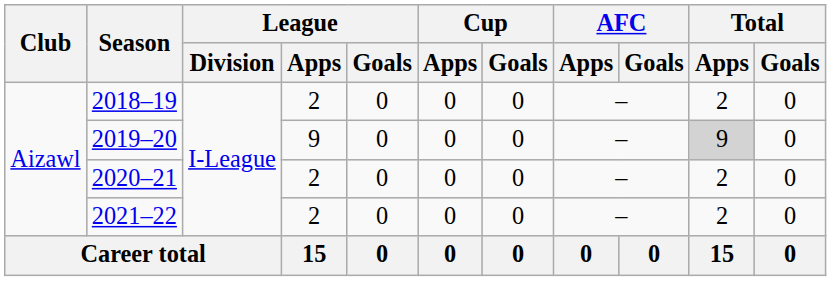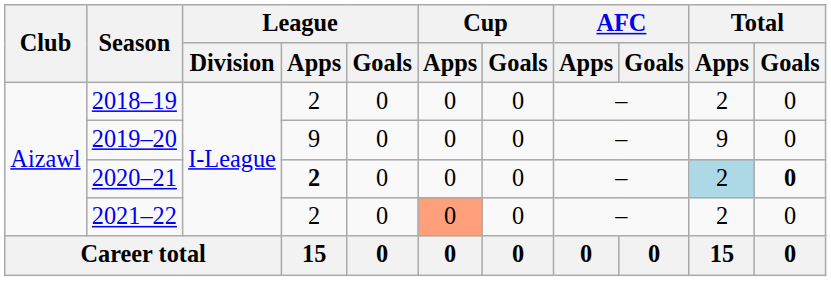(722, 139) lightgrey background -> (722, 139) no background
(314, 178) normal -> (314, 178) bold
(722, 178) no background -> (722, 178) lightblue background
(790, 178) normal -> (790, 178) bold
(450, 216) no background -> (450, 216) lightsalmon background
